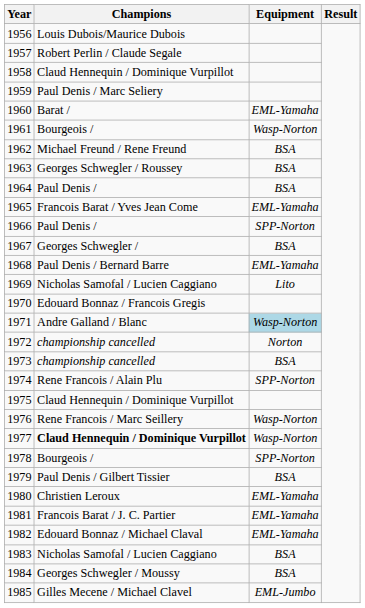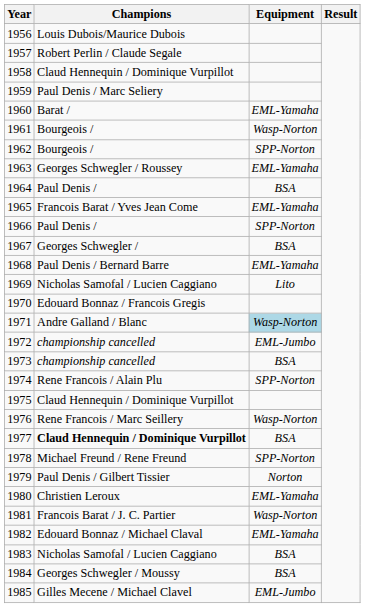(112, 149) Michael Freund / Rene Freund -> (65, 149) Bourgeois /
(285, 149) BSA -> (285, 149) SPP-Norton
(285, 168) BSA -> (285, 168) EML-Yamaha
(285, 342) Norton -> (285, 342) EML-Jumbo
(285, 438) Wasp-Norton -> (285, 438) BSA
(65, 457) Bourgeois / -> (112, 457) Michael Freund / Rene Freund
(285, 477) BSA -> (285, 477) Norton
(285, 515) EML-Yamaha -> (285, 515) Wasp-Norton
